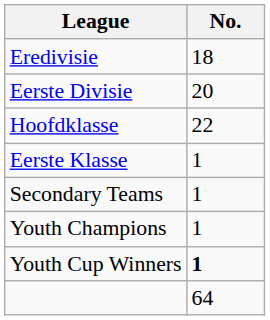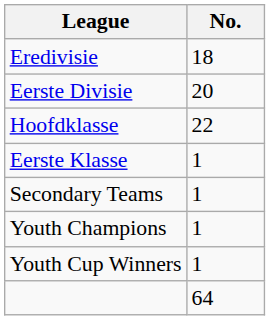(197, 263) bold -> (197, 263) normal
